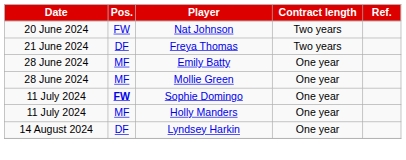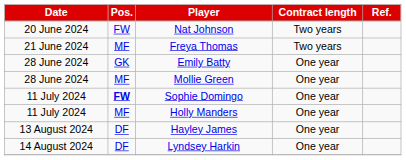(122, 46) DF -> (122, 46) MF
(122, 63) MF -> (122, 63) GK
+ row: (204, 130)
